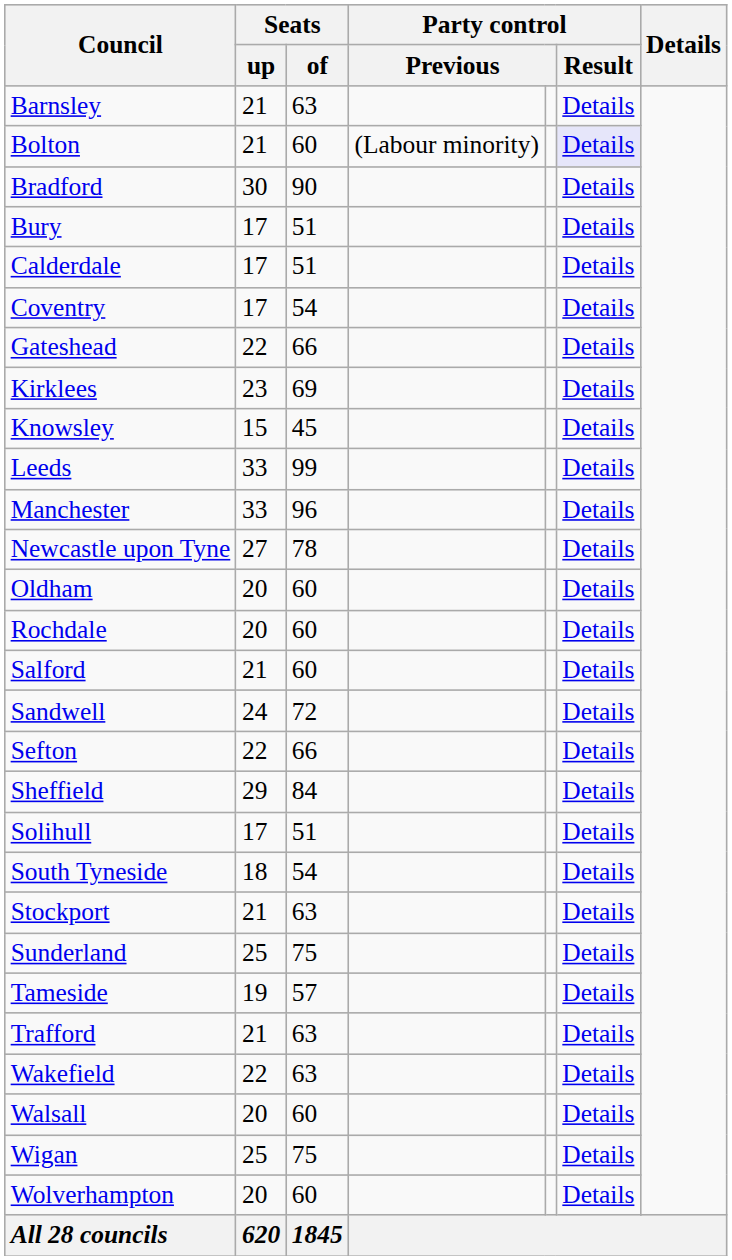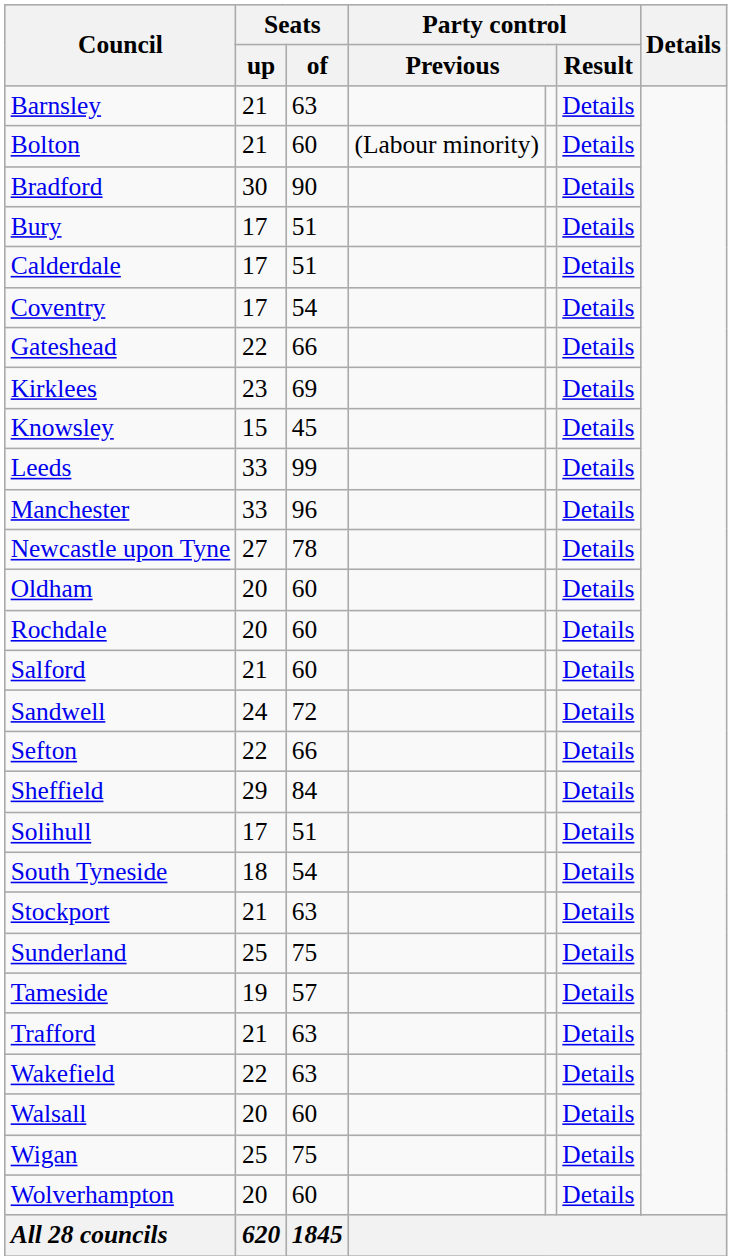(598, 145) lavender background -> (598, 145) no background
